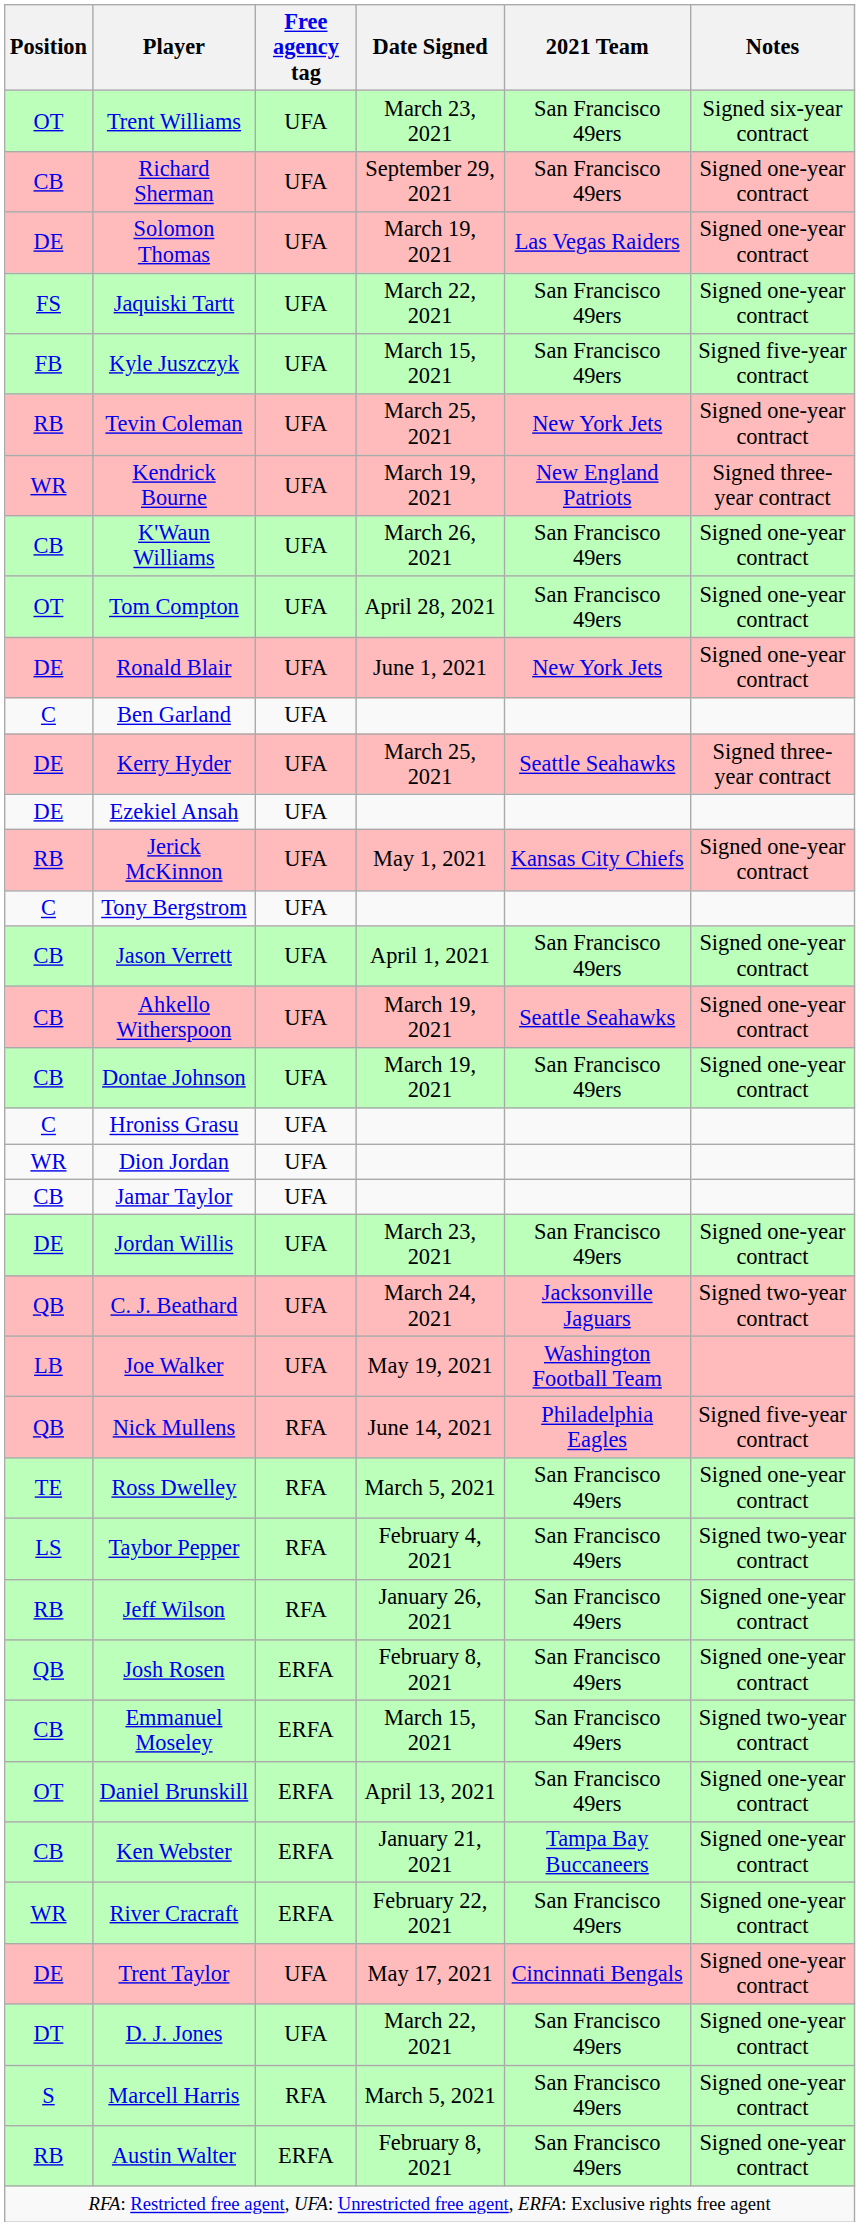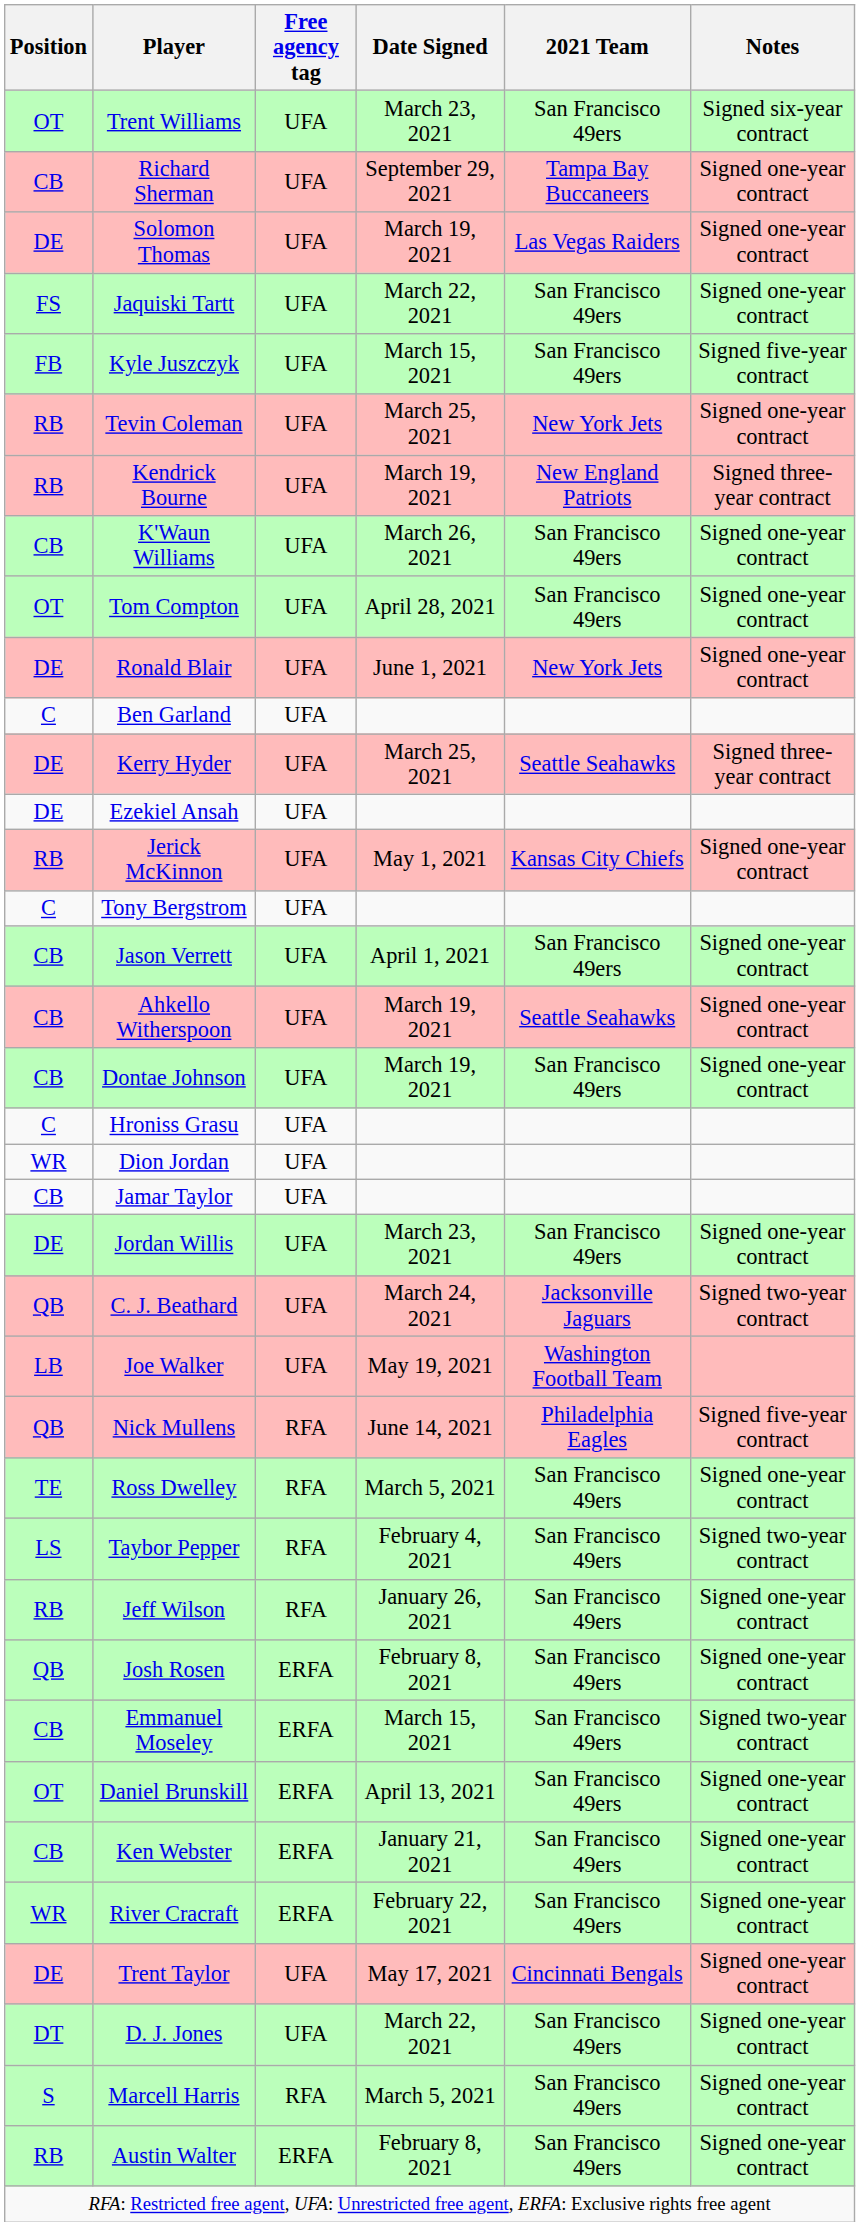(597, 181) San Francisco 49ers -> (597, 181) Tampa Bay Buccaneers
(48, 485) WR -> (48, 485) RB
(597, 1852) Tampa Bay Buccaneers -> (597, 1852) San Francisco 49ers
